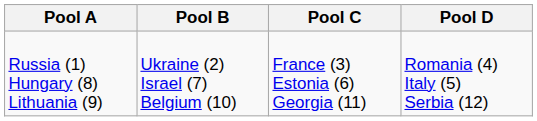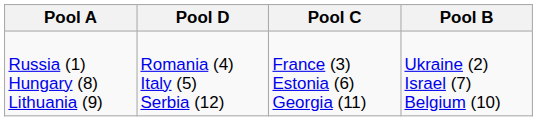columns swapped: (203, 17) <-> (467, 17)
